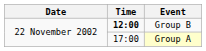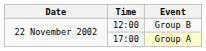(126, 25) bold -> (126, 25) normal
